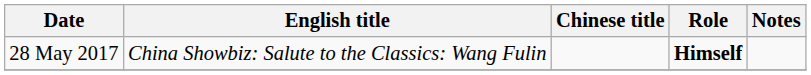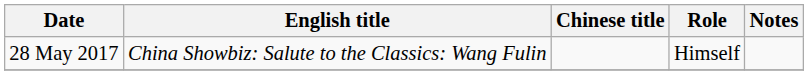(708, 53) bold -> (707, 53) normal
